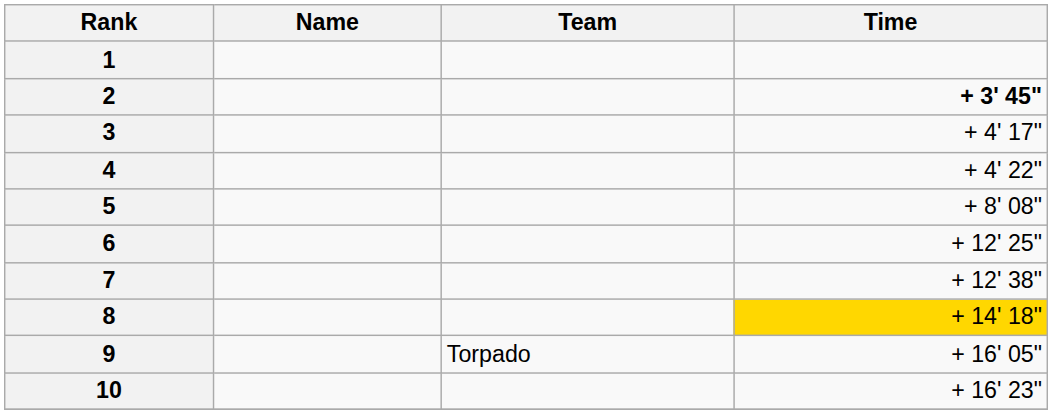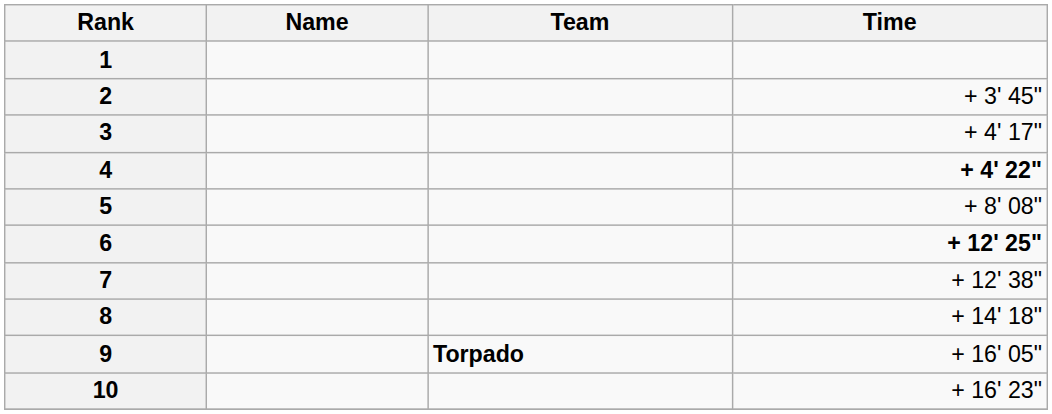(1001, 96) bold -> (1003, 96) normal
(1003, 170) normal -> (1001, 170) bold
(997, 243) normal -> (995, 243) bold
(997, 317) gold background -> (997, 317) no background
(489, 354) normal -> (478, 354) bold
